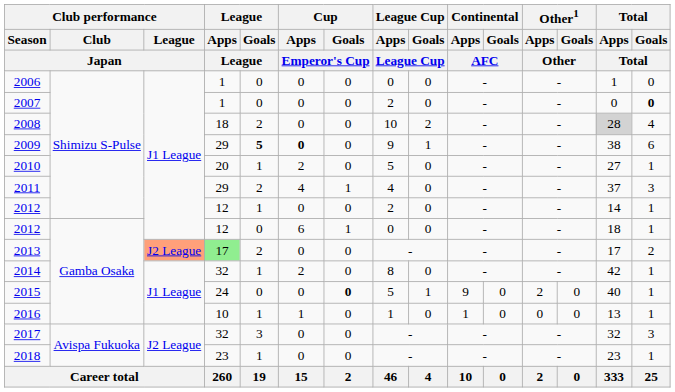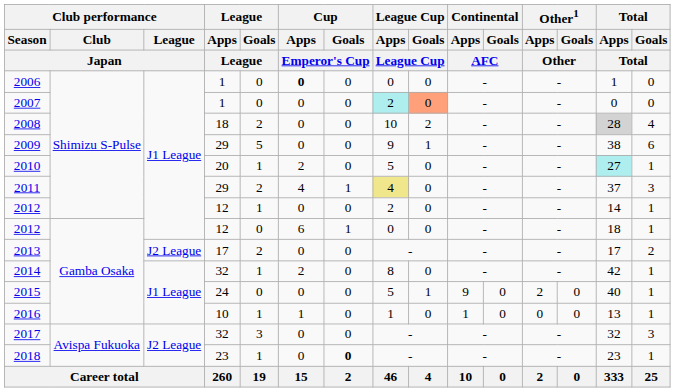(301, 81) normal -> (301, 81) bold
(391, 102) no background -> (391, 102) paleturquoise background
(428, 102) no background -> (428, 102) lightsalmon background
(651, 102) bold -> (651, 102) normal
(259, 144) bold -> (259, 144) normal
(301, 144) bold -> (301, 144) normal
(614, 166) no background -> (614, 166) paleturquoise background
(391, 187) no background -> (391, 187) khaki background
(174, 250) lightsalmon background -> (174, 250) no background
(222, 250) lightgreen background -> (222, 250) no background
(348, 292) bold -> (348, 292) normal
(348, 355) normal -> (348, 355) bold
